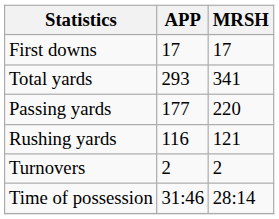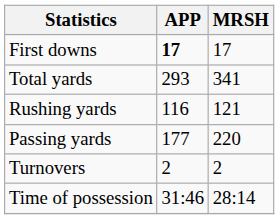(171, 49) normal -> (171, 49) bold
rows swapped: (63, 138) <-> (60, 109)
